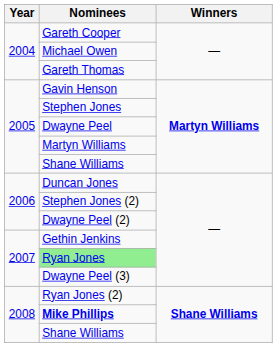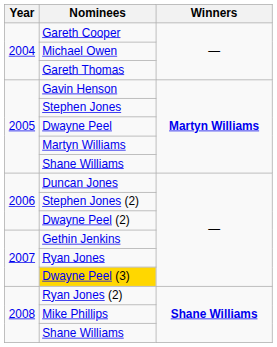(73, 257) lightgreen background -> (73, 257) no background
(86, 276) no background -> (86, 276) gold background
(78, 314) bold -> (75, 314) normal
